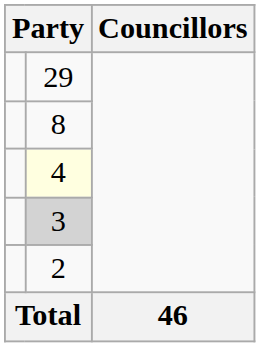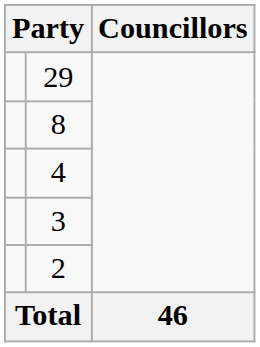(58, 172) lightyellow background -> (58, 172) no background
(58, 220) lightgrey background -> (58, 220) no background
